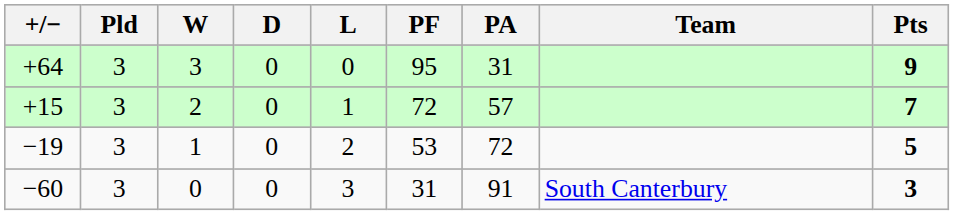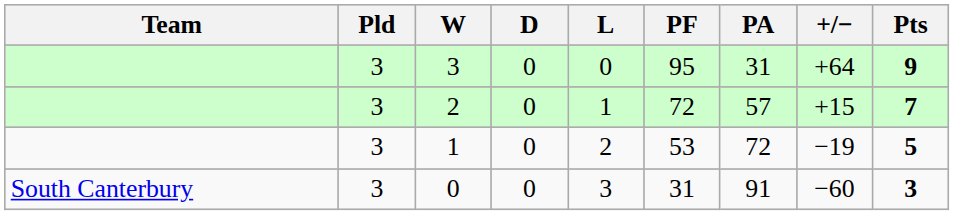columns swapped: (706, 24) <-> (43, 24)
